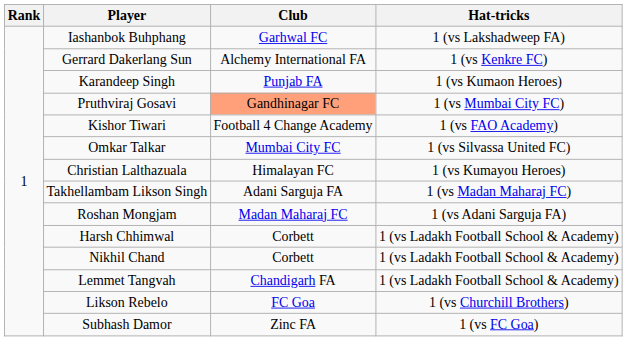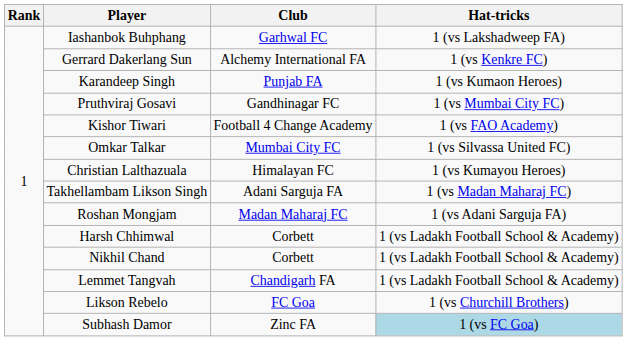(293, 103) lightsalmon background -> (293, 103) no background
(499, 324) no background -> (499, 324) lightblue background
